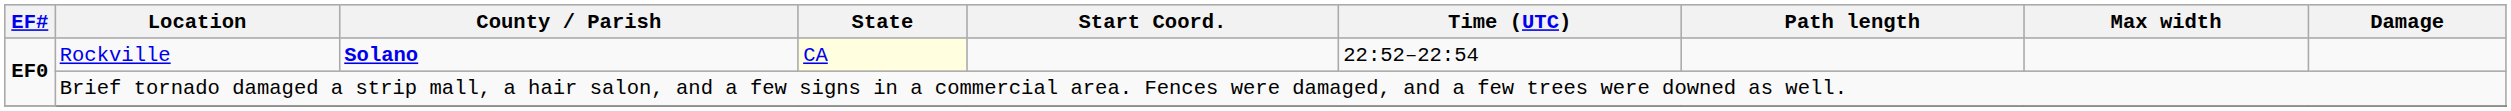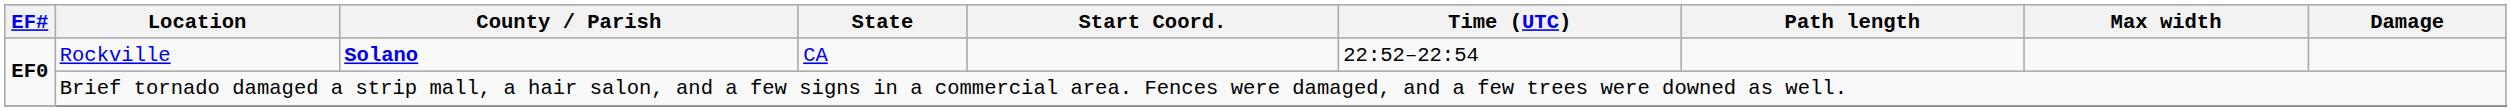(815, 55) lightyellow background -> (815, 55) no background
